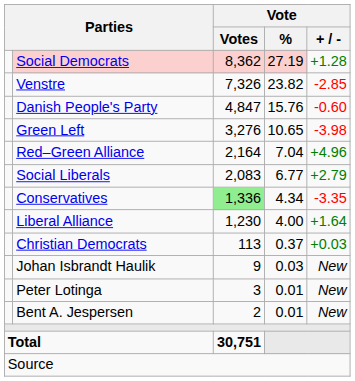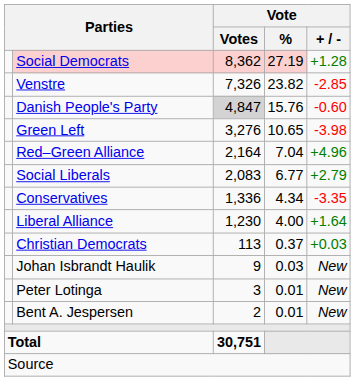(243, 107) no background -> (243, 107) lightgrey background
(243, 198) lightgreen background -> (243, 198) no background
